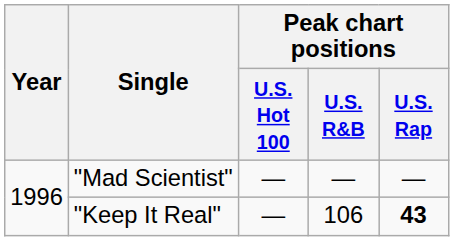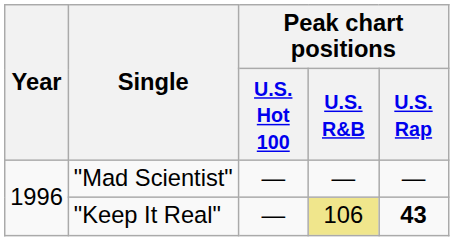(343, 215) no background -> (343, 215) khaki background
